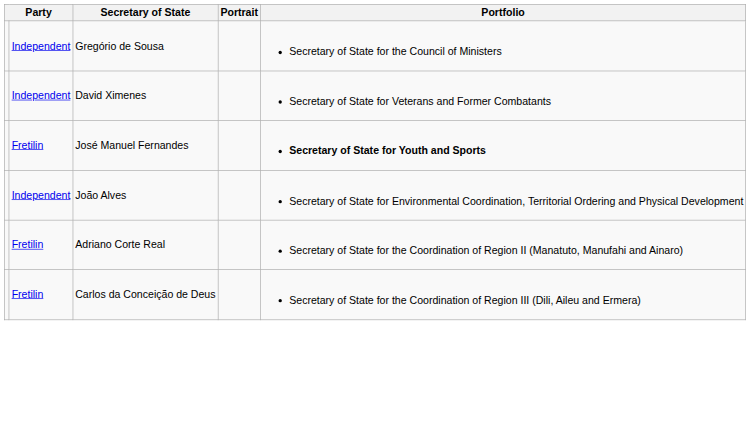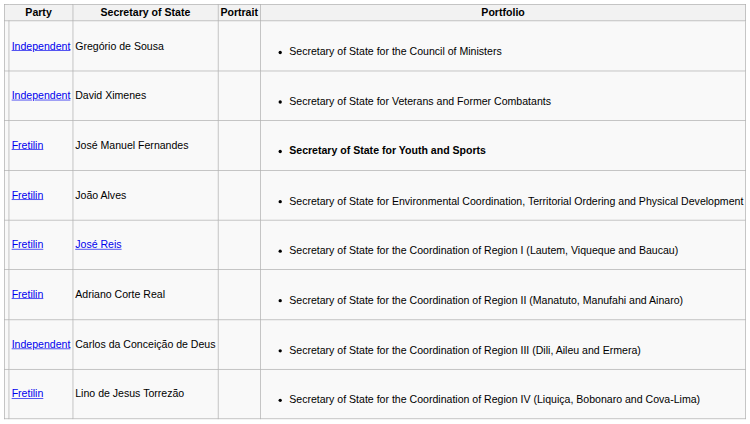(41, 195) Independent -> (27, 195) Fretilin
+ row: (98, 245)
(27, 294) Fretilin -> (41, 344) Independent
+ row: (130, 394)
